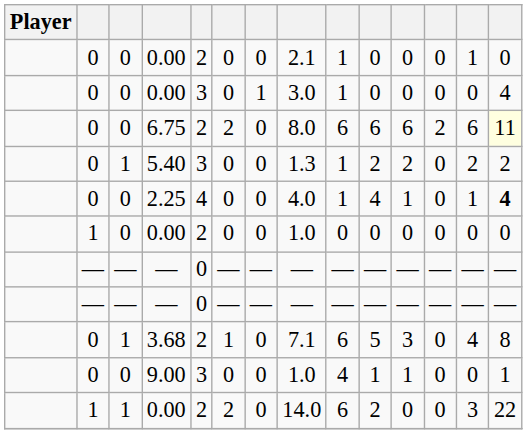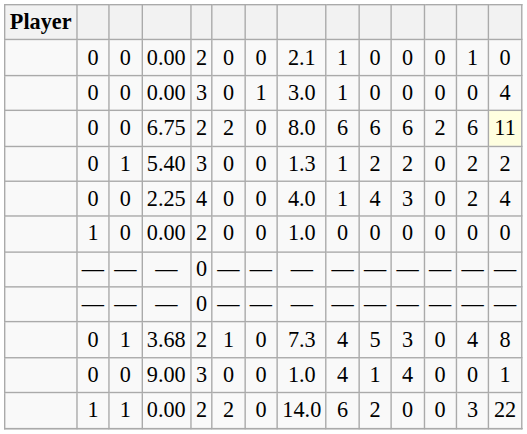(408, 198) 1 -> (408, 198) 3
(473, 198) 1 -> (473, 198) 2
(505, 198) bold -> (505, 198) normal
(302, 339) 7.1 -> (302, 339) 7.3
(343, 339) 6 -> (343, 339) 4
(408, 374) 1 -> (408, 374) 4
